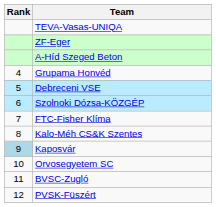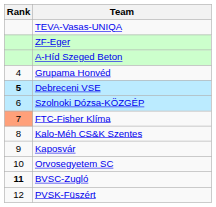(19, 88) normal -> (19, 88) bold
(19, 118) no background -> (19, 118) lightsalmon background
(19, 149) lightblue background -> (19, 149) no background
(19, 179) normal -> (19, 179) bold
